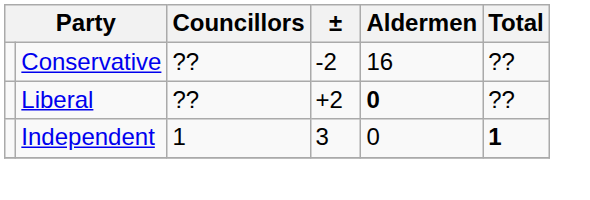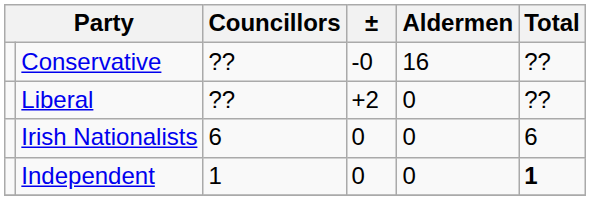(326, 61) -2 -> (362, 61) -0
(373, 99) bold -> (409, 99) normal
+ row: (109, 137)
(322, 137) 3 -> (358, 175) 0
